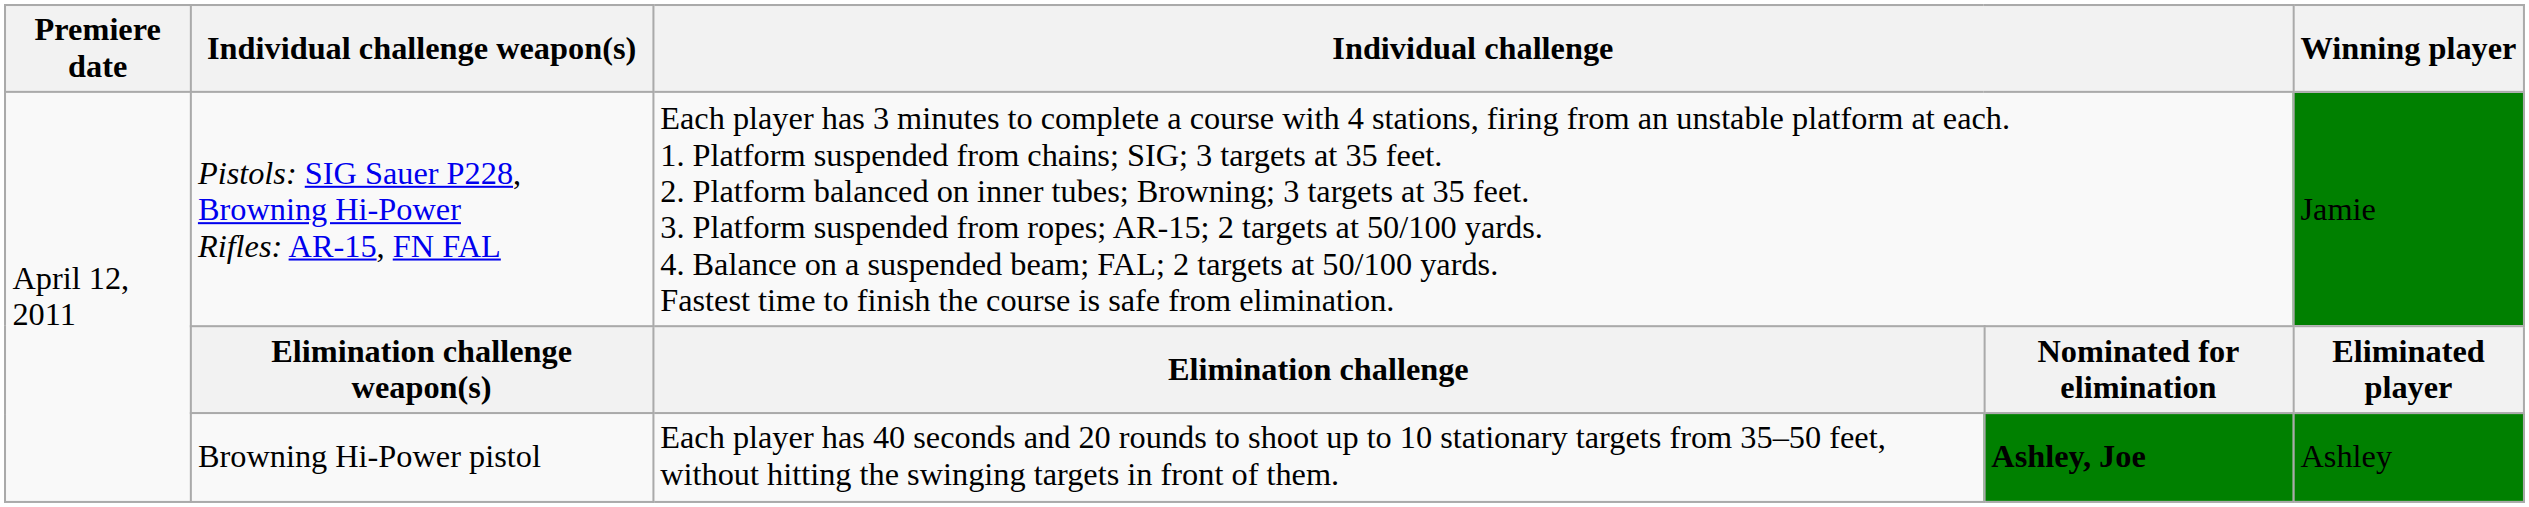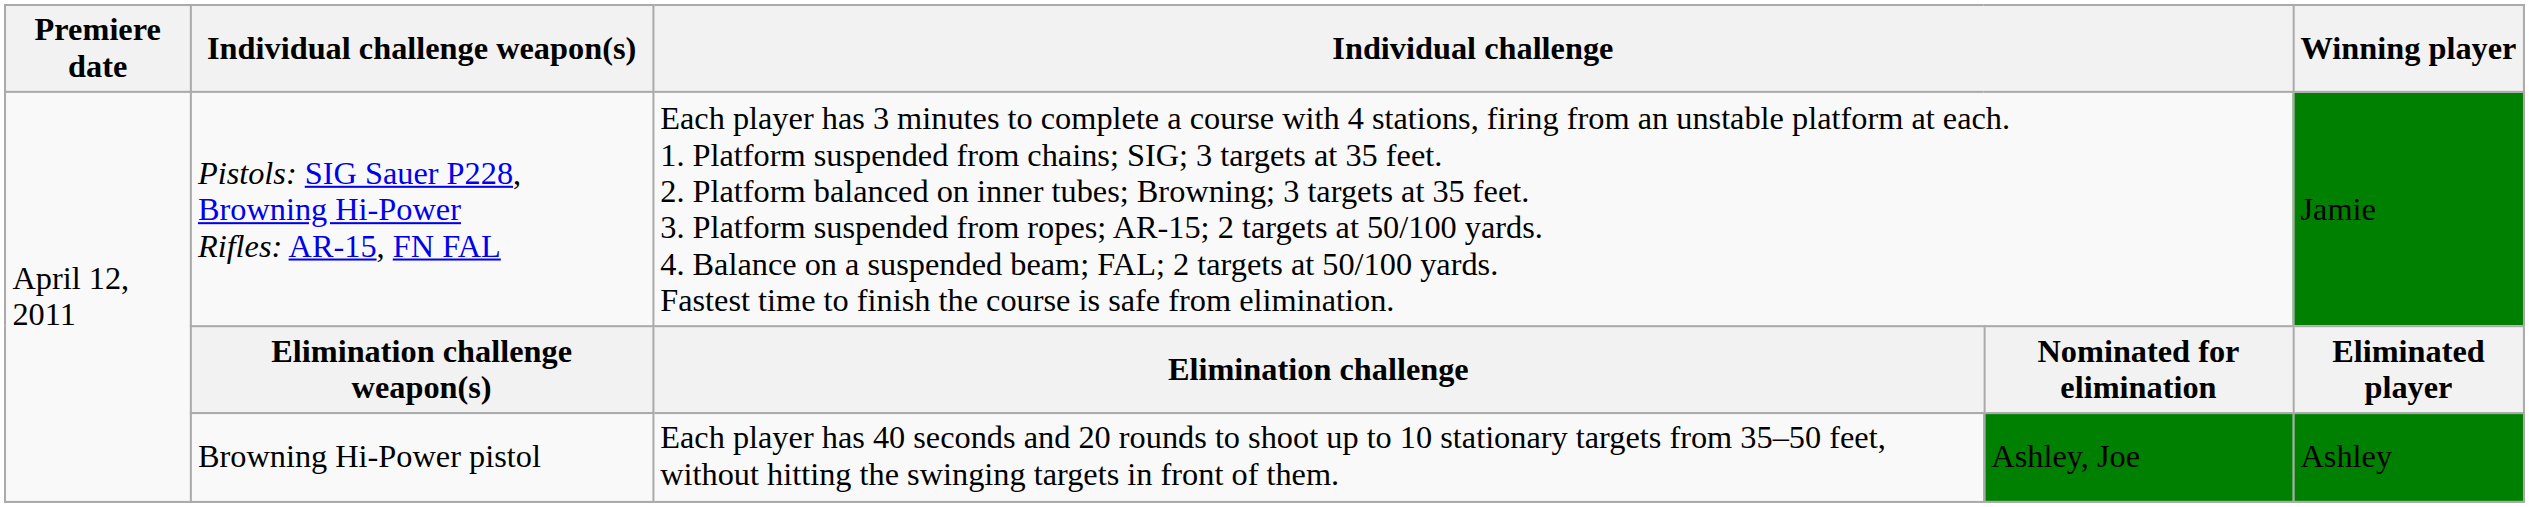(2069, 456) bold -> (2066, 456) normal
